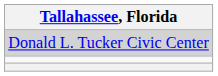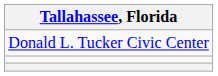(109, 42) lightgrey background -> (109, 42) no background
